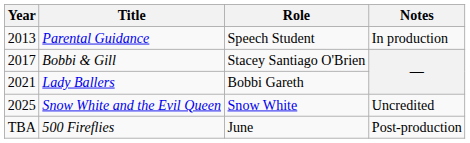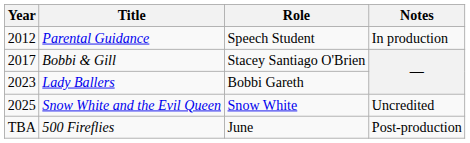(22, 37) 2013 -> (22, 37) 2012
(22, 82) 2021 -> (22, 82) 2023
